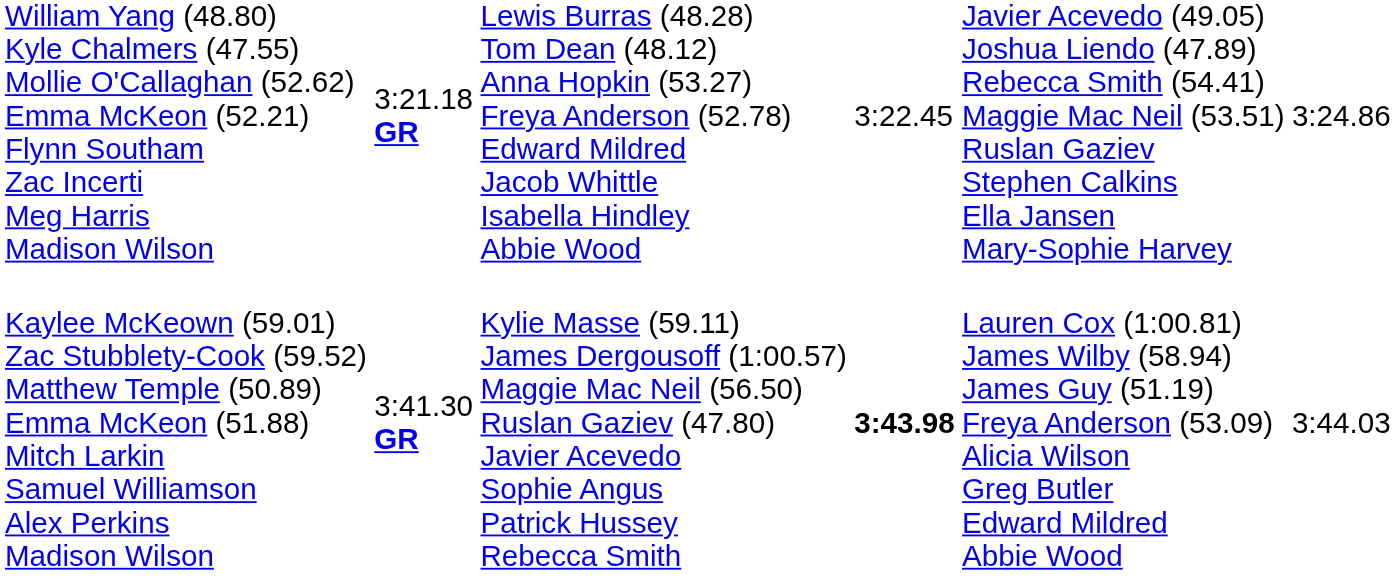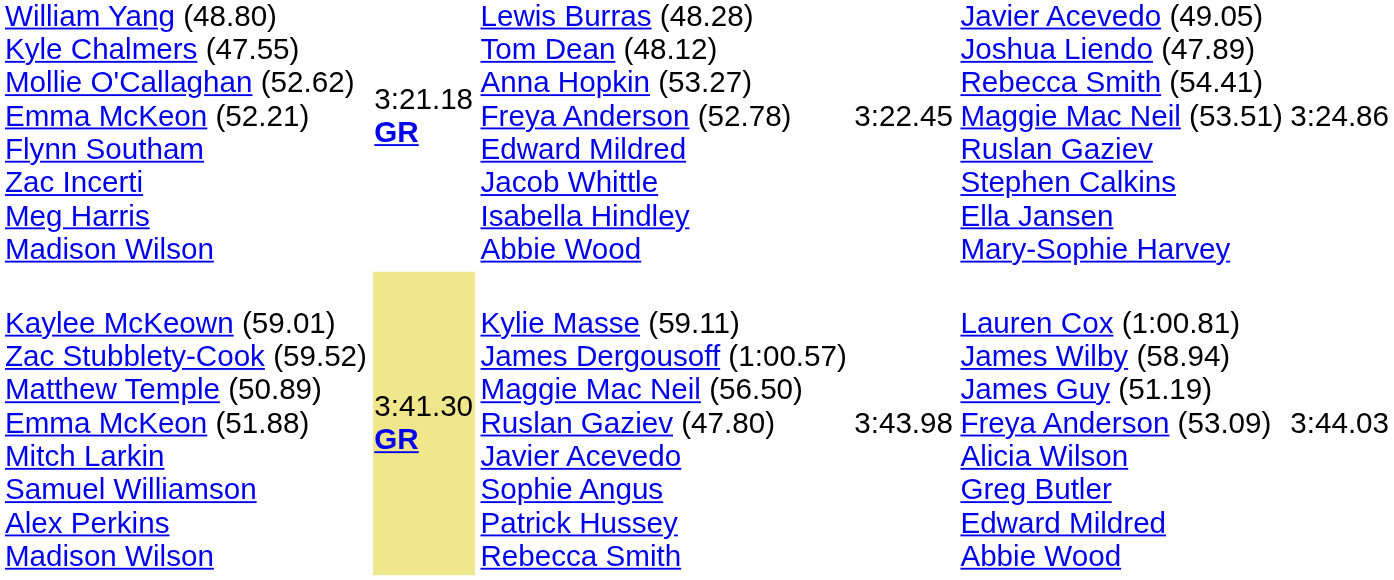(424, 423) no background -> (424, 423) khaki background
(904, 423) bold -> (904, 423) normal
